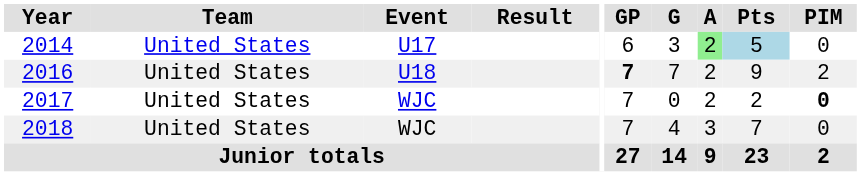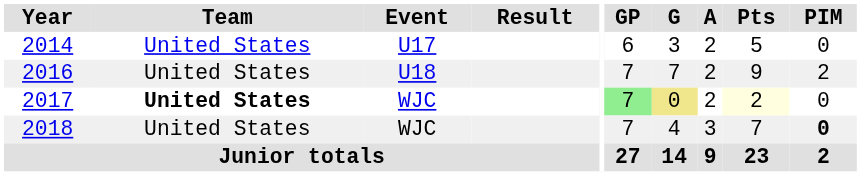(710, 46) lightgreen background -> (710, 46) no background
(756, 46) lightblue background -> (756, 46) no background
(628, 74) bold -> (628, 74) normal
(227, 102) normal -> (227, 102) bold
(628, 102) no background -> (628, 102) lightgreen background
(674, 102) no background -> (674, 102) khaki background
(756, 102) no background -> (756, 102) lightyellow background
(823, 102) bold -> (823, 102) normal
(823, 129) normal -> (823, 129) bold
